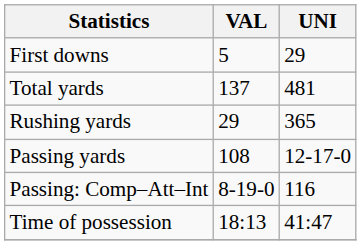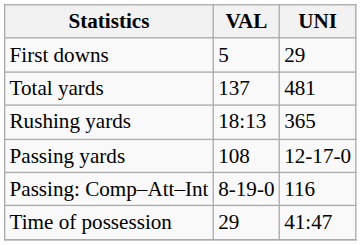(229, 121) 29 -> (242, 121) 18:13
(242, 222) 18:13 -> (229, 222) 29
